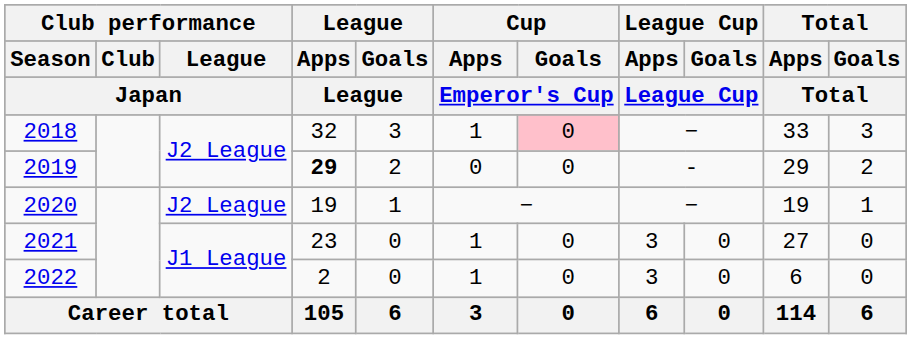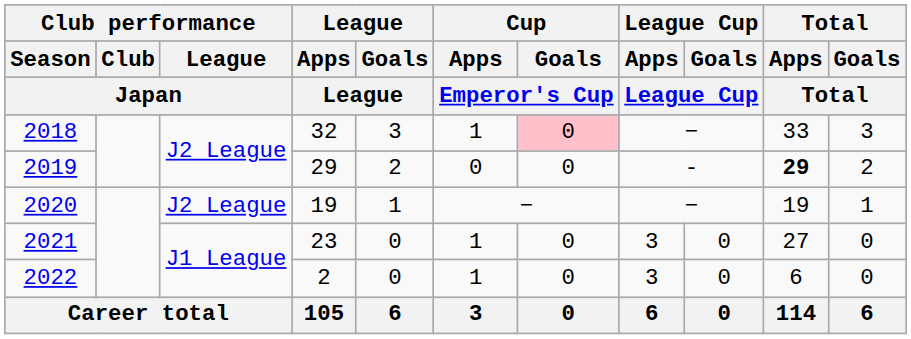(324, 169) bold -> (324, 169) normal
(796, 169) normal -> (796, 169) bold
